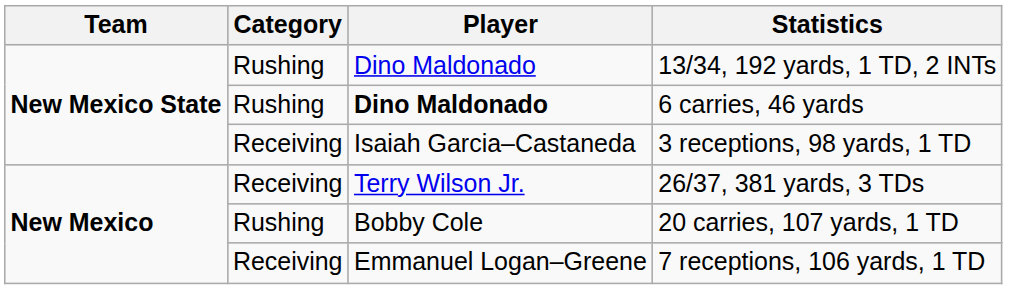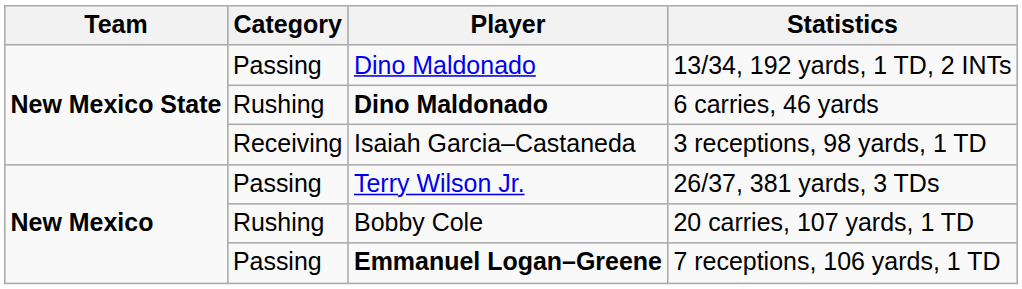(279, 64) Rushing -> (277, 64) Passing
(288, 183) Receiving -> (277, 183) Passing
(288, 262) Receiving -> (277, 262) Passing
(500, 262) normal -> (508, 262) bold
